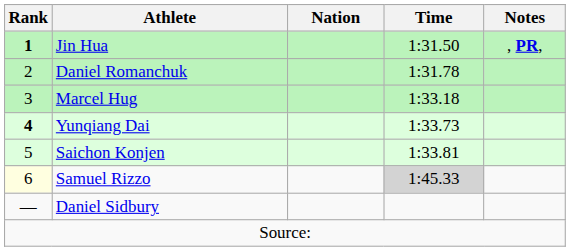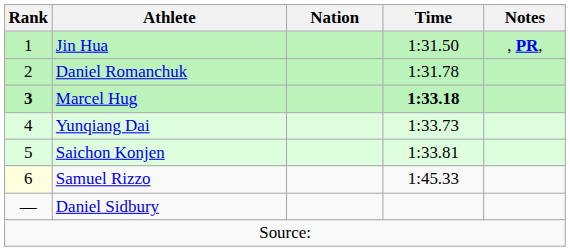(28, 44) bold -> (28, 44) normal
(28, 98) normal -> (28, 98) bold
(434, 98) normal -> (433, 98) bold
(28, 125) bold -> (28, 125) normal
(434, 179) lightgrey background -> (433, 179) no background
